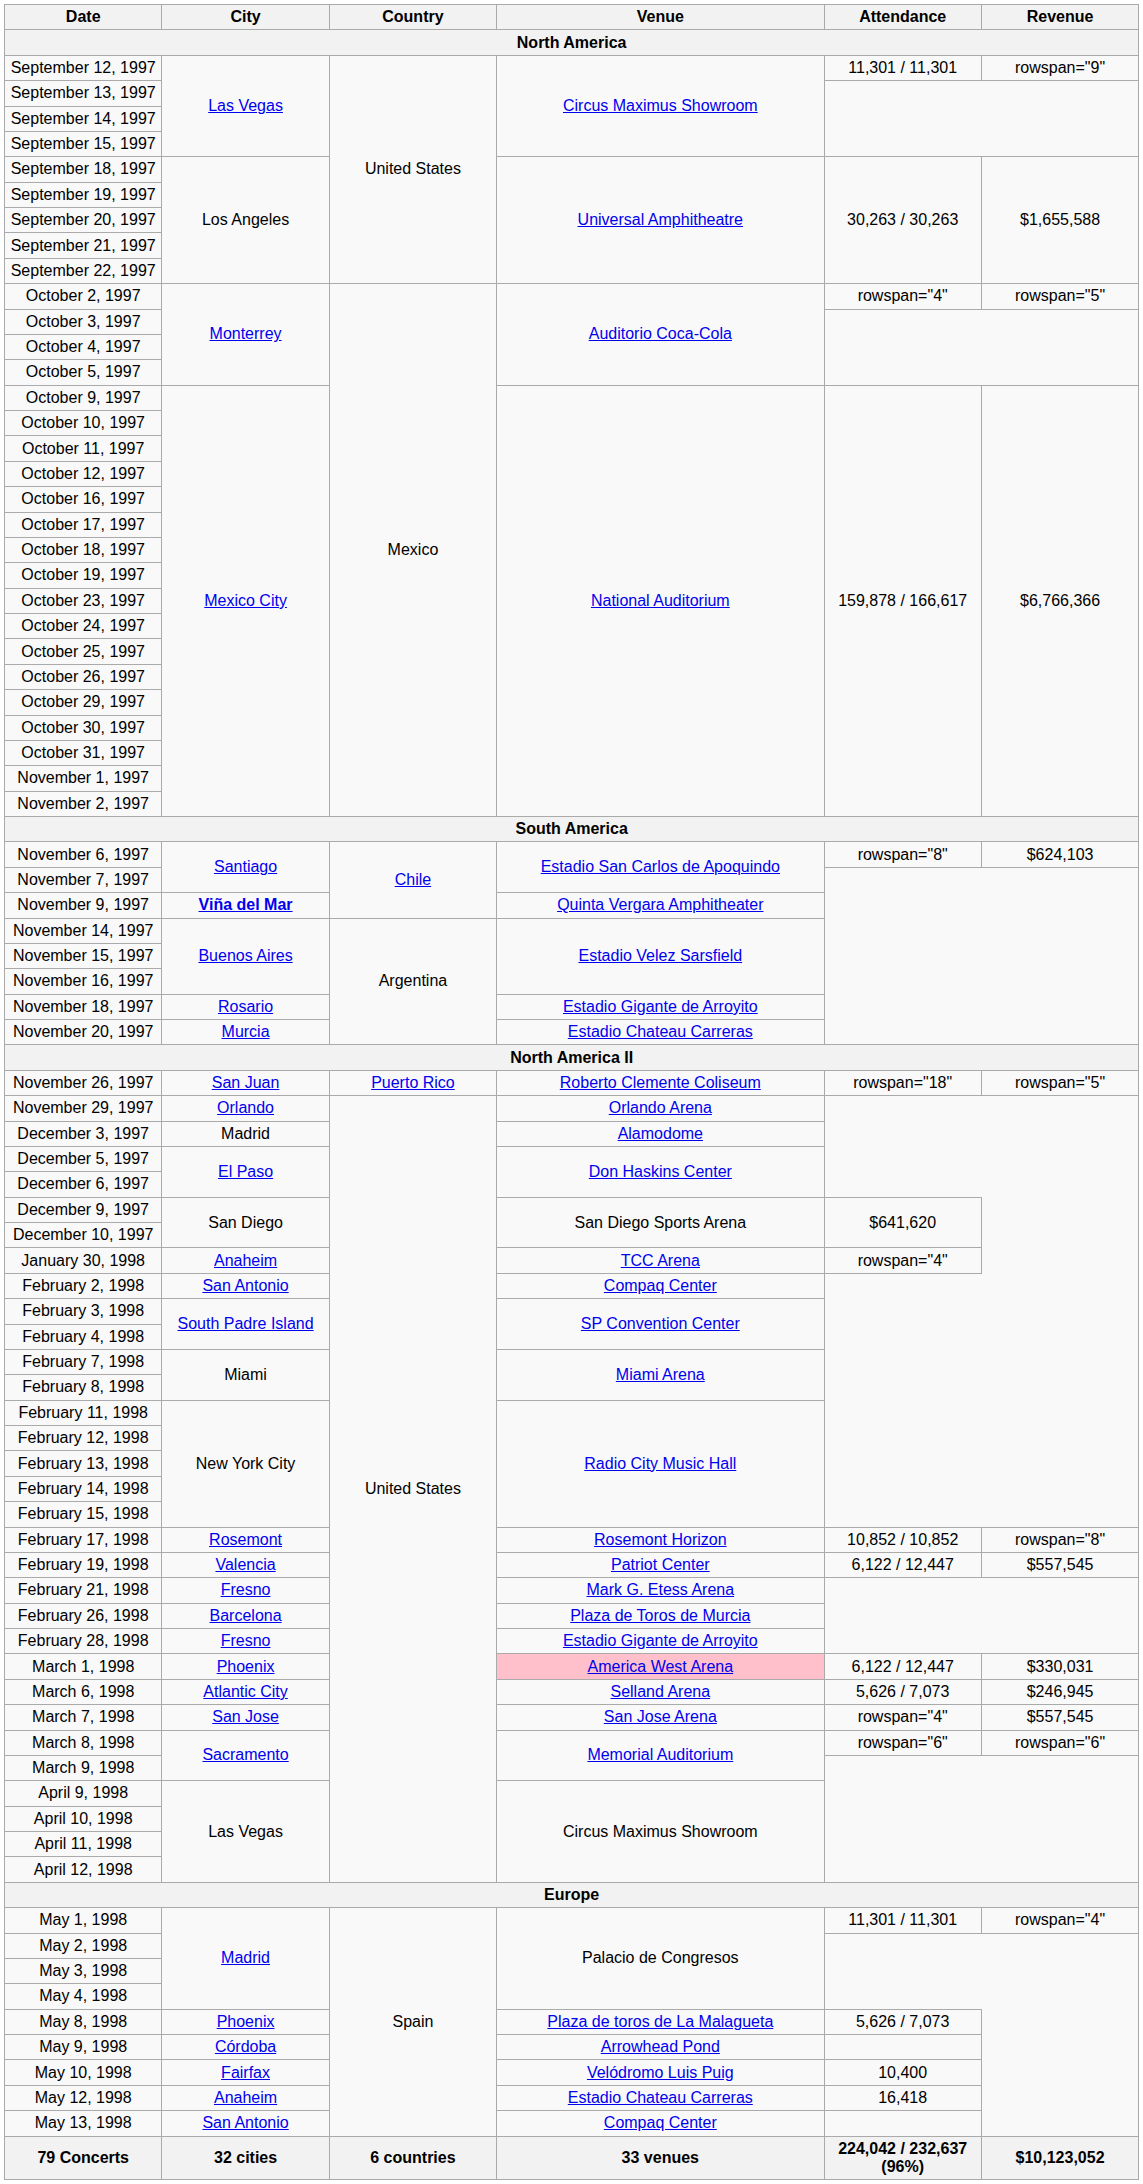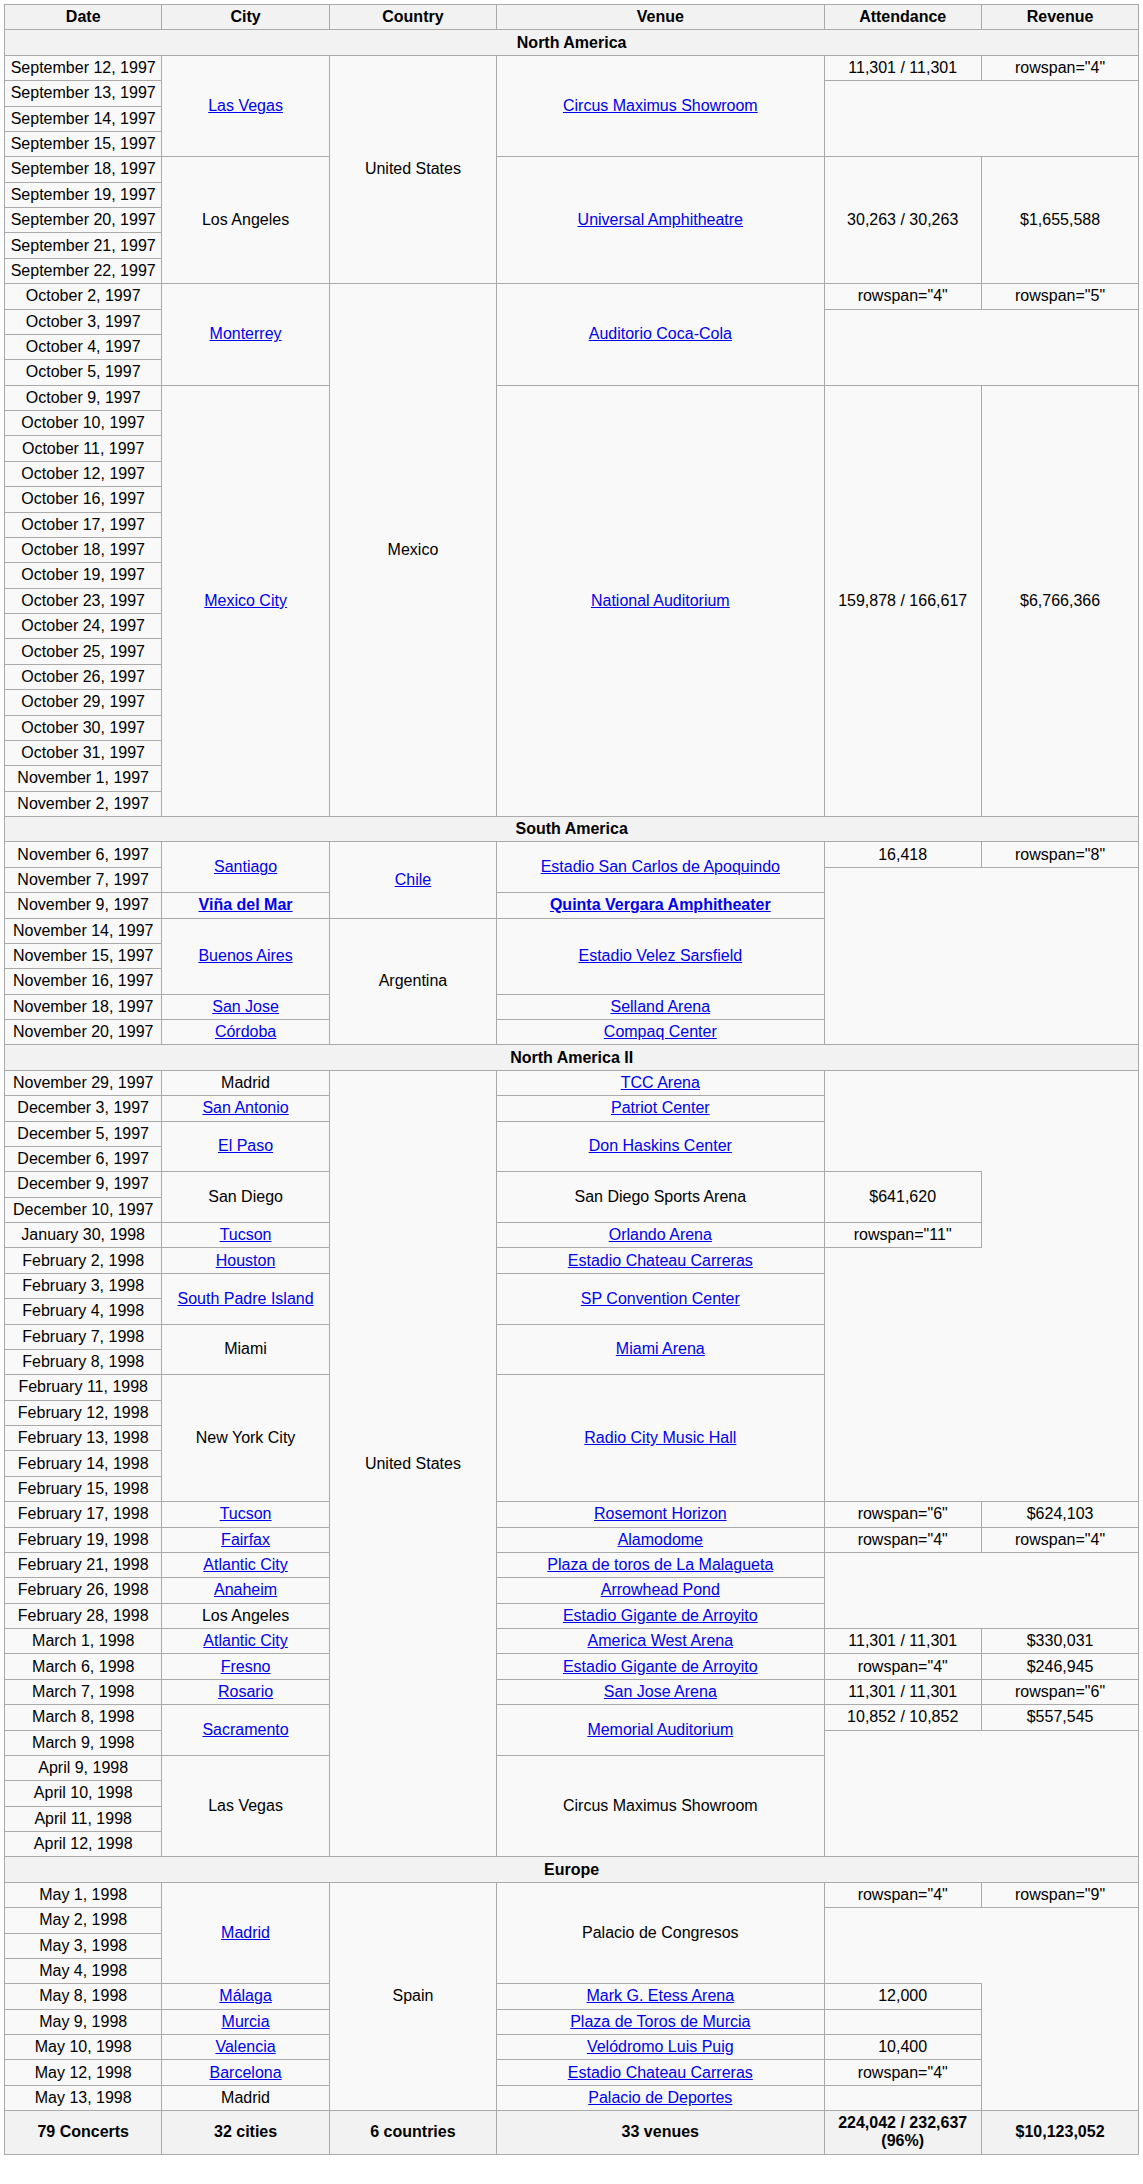(1060, 67) rowspan="9" -> (1060, 67) rowspan="4"
(903, 854) rowspan="8" -> (903, 854) 16,418
(1060, 854) $624,103 -> (1060, 854) rowspan="8"
(660, 905) normal -> (660, 905) bold
(246, 1006) Rosario -> (246, 1006) San Jose
(660, 1006) Estadio Gigante de Arroyito -> (660, 1006) Selland Arena
(246, 1032) Murcia -> (246, 1032) Córdoba
(660, 1032) Estadio Chateau Carreras -> (660, 1032) Compaq Center
- row: (83, 1082)
(246, 1108) Orlando -> (246, 1082) Madrid
(660, 1108) Orlando Arena -> (660, 1082) TCC Arena
(246, 1133) Madrid -> (246, 1108) San Antonio
(660, 1133) Alamodome -> (660, 1108) Patriot Center
(246, 1260) Anaheim -> (246, 1235) Tucson
(660, 1260) TCC Arena -> (660, 1235) Orlando Arena
(903, 1260) rowspan="4" -> (903, 1235) rowspan="11"
(246, 1285) San Antonio -> (246, 1260) Houston
(660, 1285) Compaq Center -> (660, 1260) Estadio Chateau Carreras
(246, 1539) Rosemont -> (246, 1514) Tucson
(903, 1539) 10,852 / 10,852 -> (903, 1514) rowspan="6"
(1060, 1539) rowspan="8" -> (1060, 1514) $624,103
(246, 1565) Valencia -> (246, 1539) Fairfax
(660, 1565) Patriot Center -> (660, 1539) Alamodome
(903, 1565) 6,122 / 12,447 -> (903, 1539) rowspan="4"
(1060, 1565) $557,545 -> (1060, 1539) rowspan="4"
(246, 1590) Fresno -> (246, 1565) Atlantic City
(660, 1590) Mark G. Etess Arena -> (660, 1565) Plaza de toros de La Malagueta
(246, 1615) Barcelona -> (246, 1590) Anaheim
(660, 1615) Plaza de Toros de Murcia -> (660, 1590) Arrowhead Pond
(246, 1641) Fresno -> (246, 1615) Los Angeles
(246, 1666) Phoenix -> (246, 1641) Atlantic City
(660, 1666) pink background -> (660, 1641) no background
(903, 1666) 6,122 / 12,447 -> (903, 1641) 11,301 / 11,301
(246, 1691) Atlantic City -> (246, 1666) Fresno
(660, 1691) Selland Arena -> (660, 1666) Estadio Gigante de Arroyito
(903, 1691) 5,626 / 7,073 -> (903, 1666) rowspan="4"
(246, 1717) San Jose -> (246, 1691) Rosario
(903, 1717) rowspan="4" -> (903, 1691) 11,301 / 11,301
(1060, 1717) $557,545 -> (1060, 1691) rowspan="6"
(903, 1742) rowspan="6" -> (903, 1717) 10,852 / 10,852
(1060, 1742) rowspan="6" -> (1060, 1717) $557,545
(903, 1920) 11,301 / 11,301 -> (903, 1894) rowspan="4"
(1060, 1920) rowspan="4" -> (1060, 1894) rowspan="9"
(246, 2021) Phoenix -> (246, 1996) Málaga
(660, 2021) Plaza de toros de La Malagueta -> (660, 1996) Mark G. Etess Arena
(903, 2021) 5,626 / 7,073 -> (903, 1996) 12,000
(246, 2047) Córdoba -> (246, 2021) Murcia
(660, 2047) Arrowhead Pond -> (660, 2021) Plaza de Toros de Murcia
(246, 2072) Fairfax -> (246, 2047) Valencia
(246, 2097) Anaheim -> (246, 2072) Barcelona
(903, 2097) 16,418 -> (903, 2072) rowspan="4"
(246, 2123) San Antonio -> (246, 2097) Madrid
(660, 2123) Compaq Center -> (660, 2097) Palacio de Deportes
